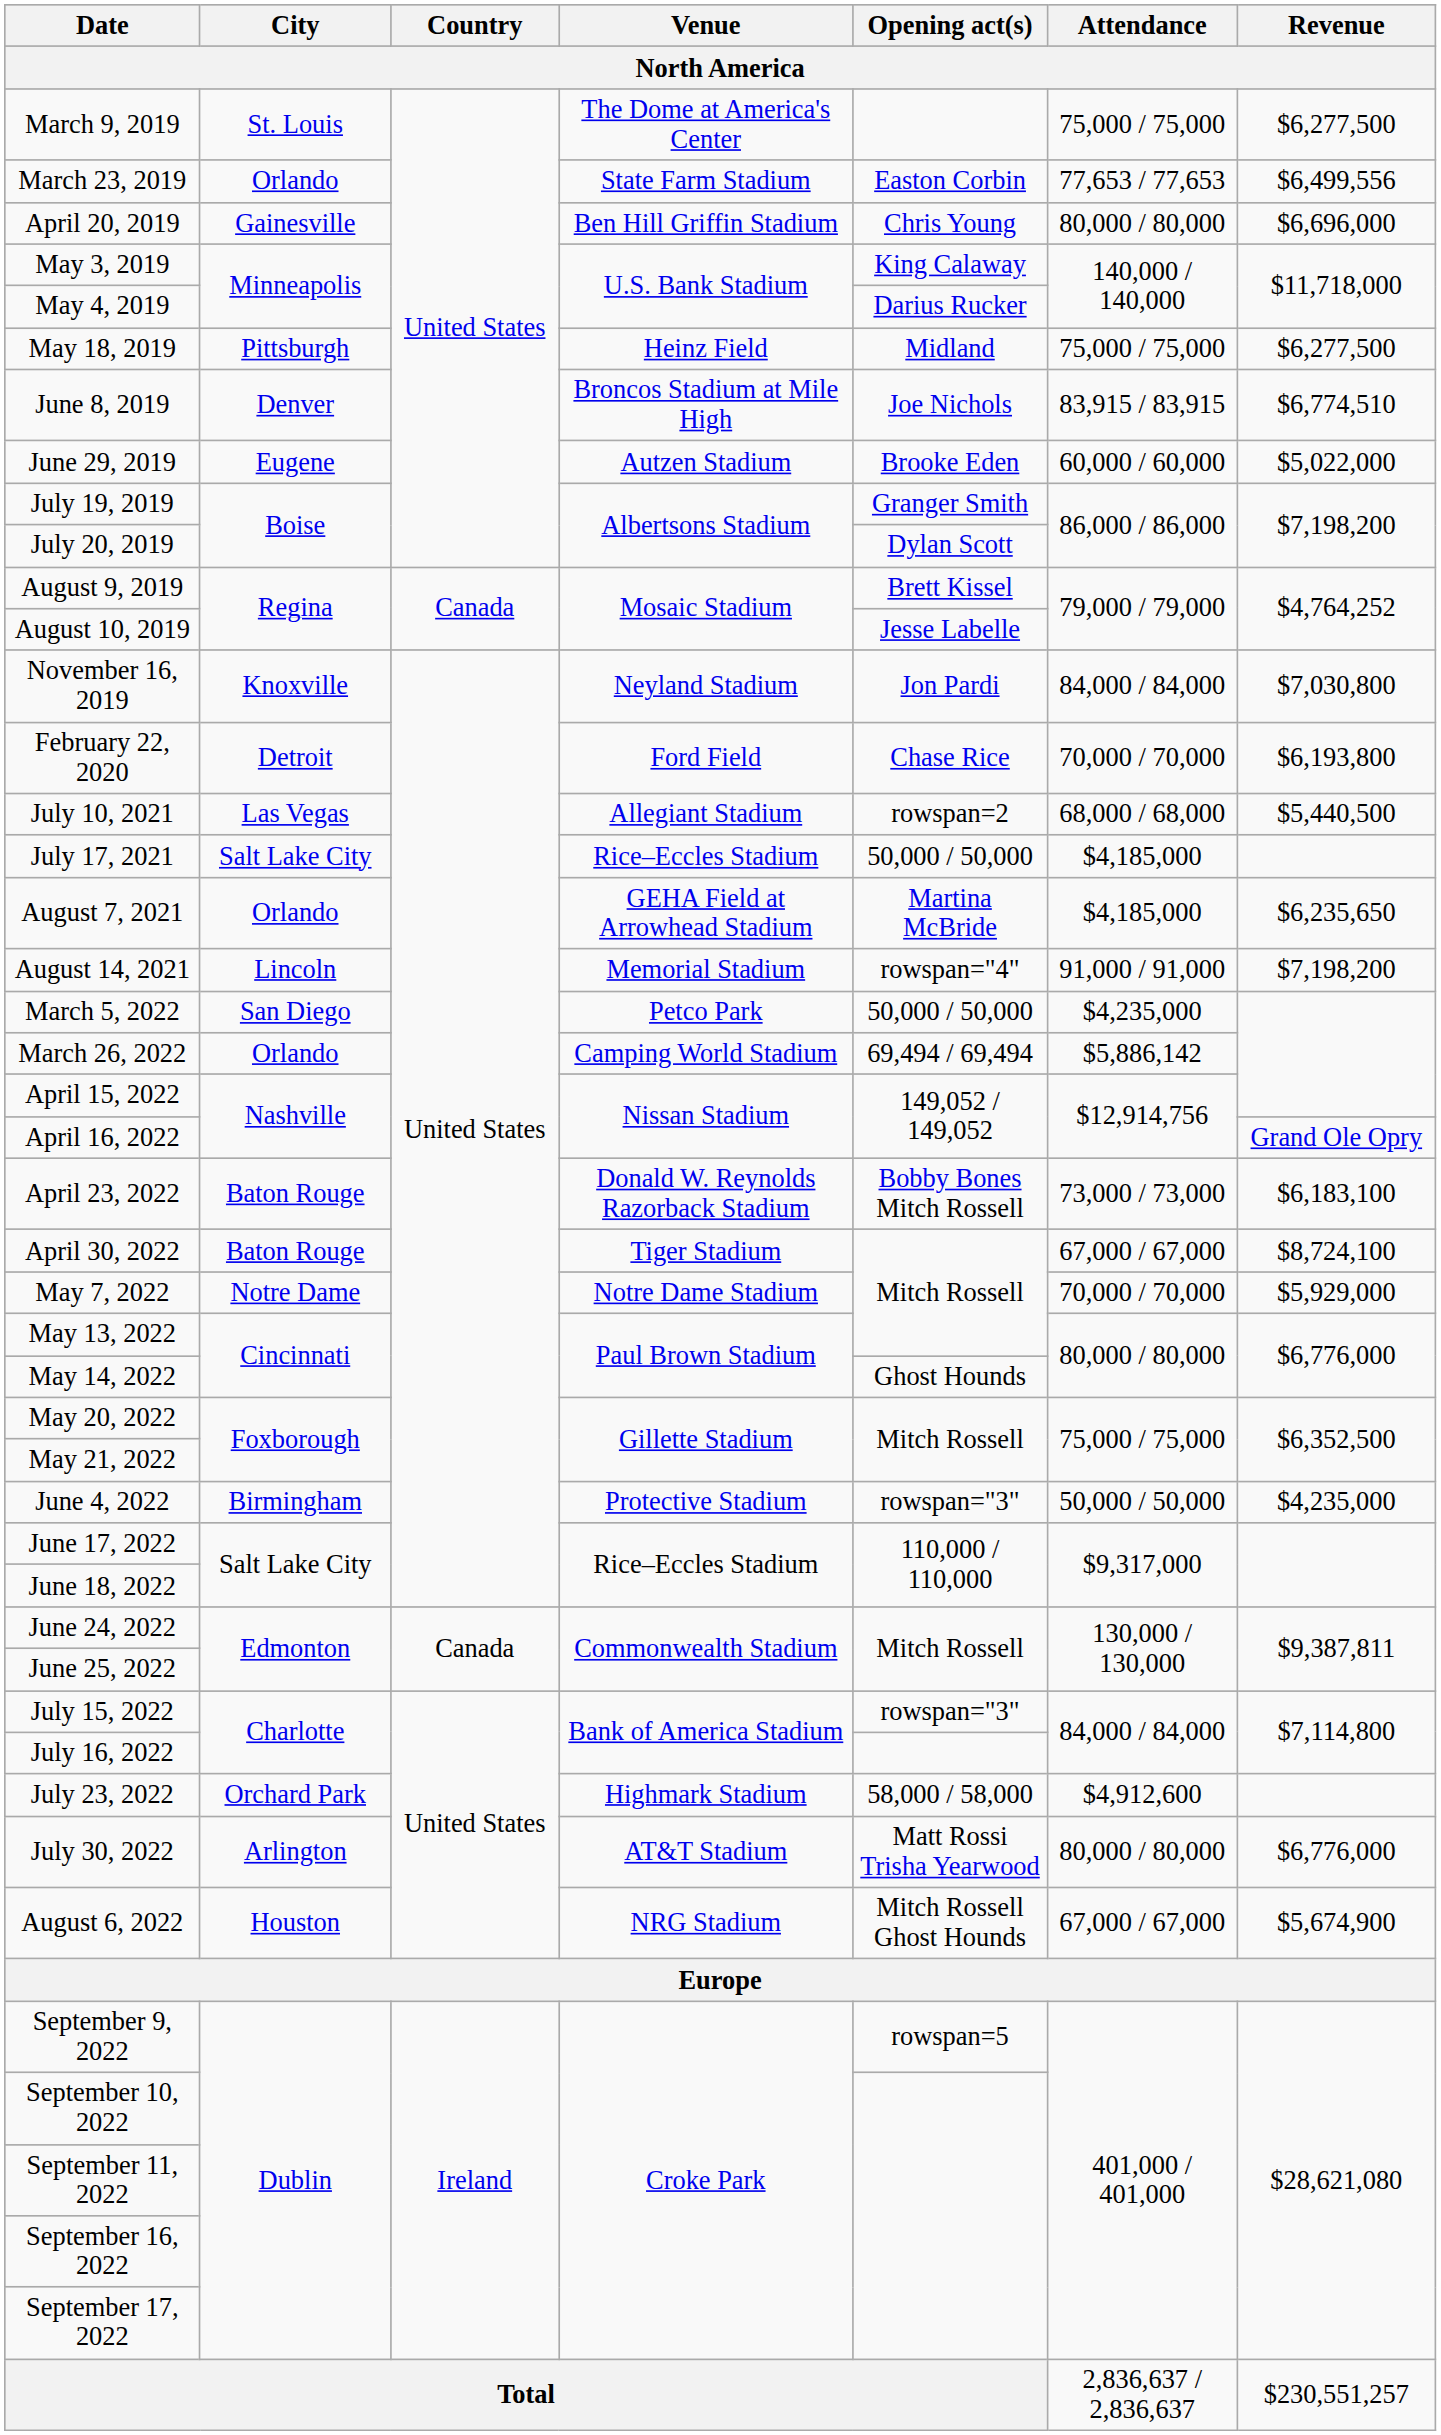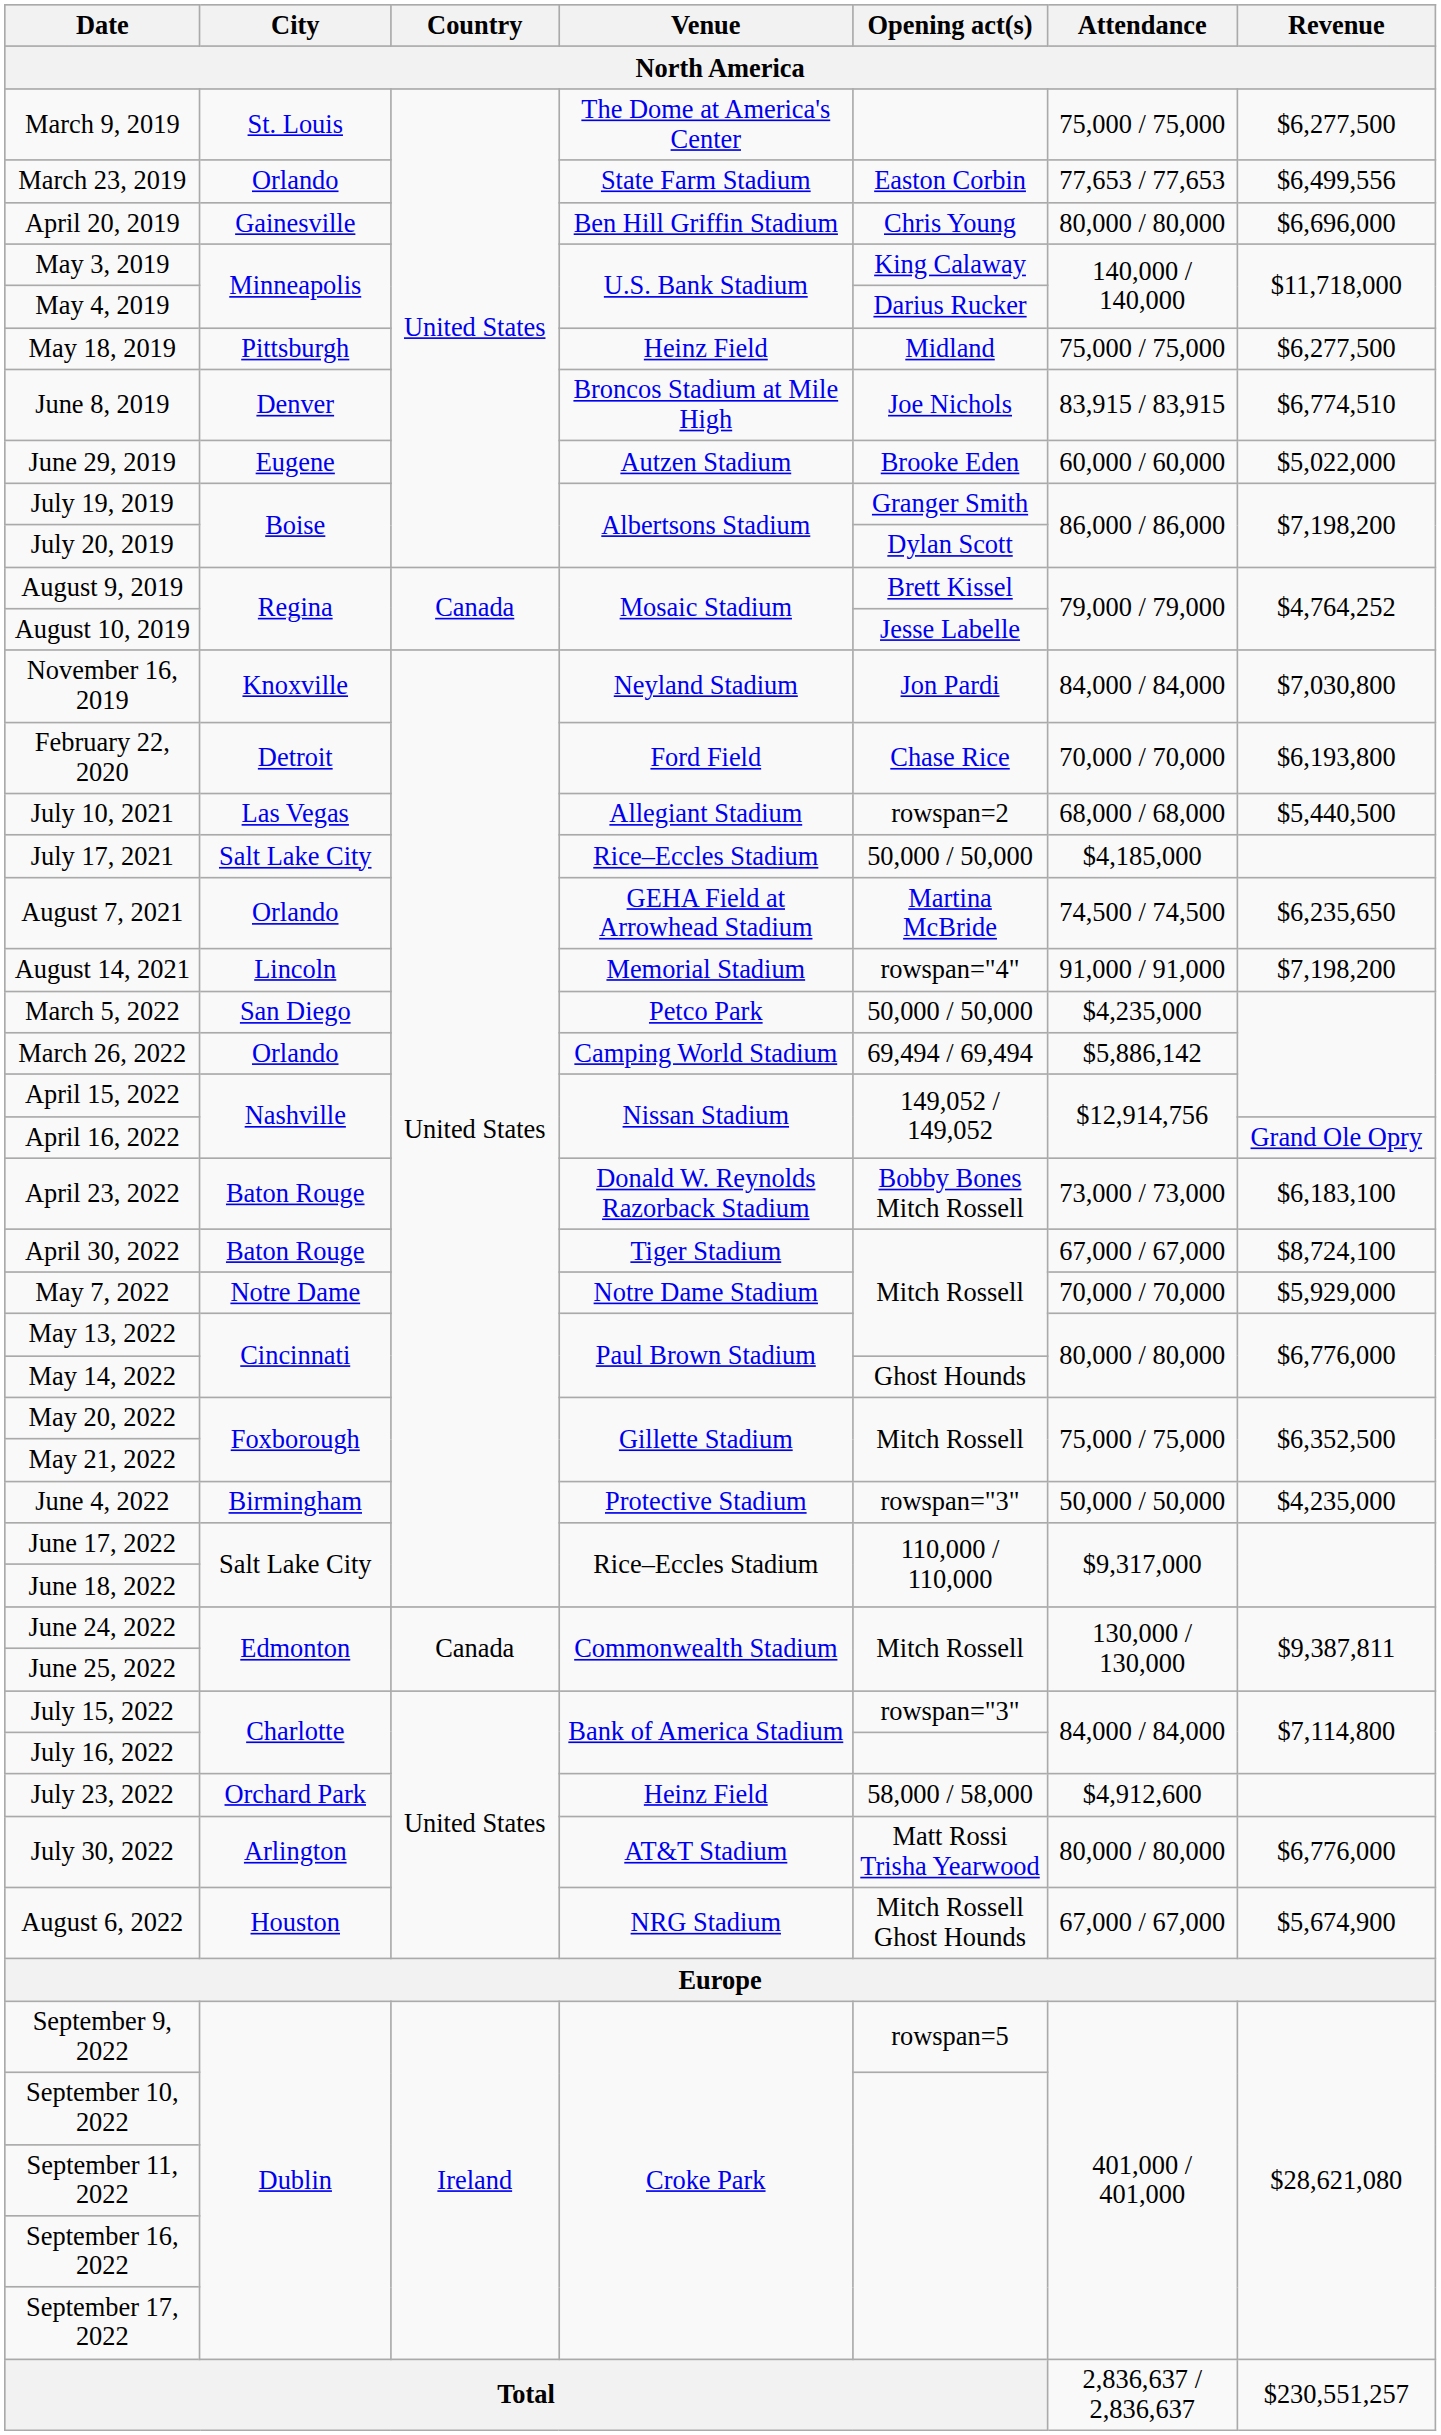(1142, 912) $4,185,000 -> (1142, 912) 74,500 / 74,500
(706, 1794) Highmark Stadium -> (706, 1794) Heinz Field
